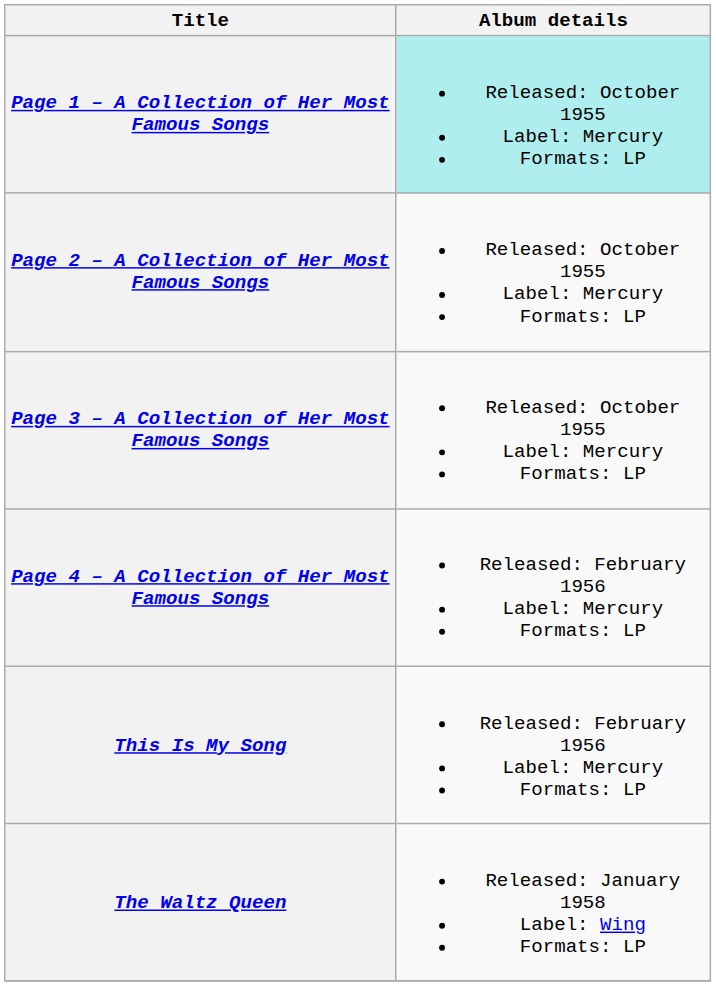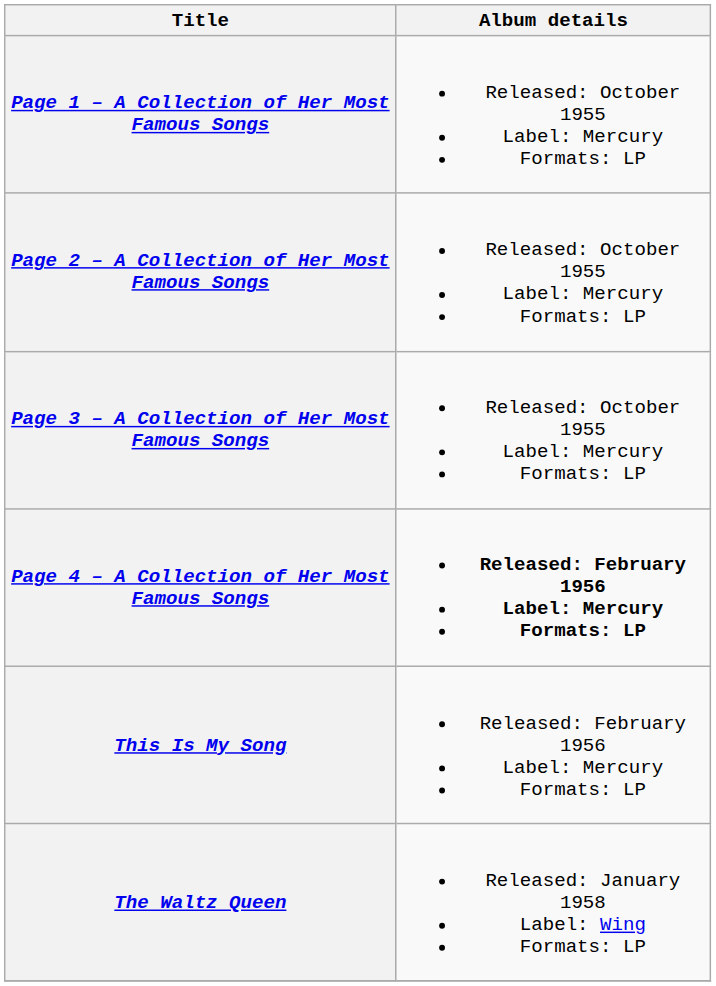(553, 126) paleturquoise background -> (553, 126) no background
(553, 598) normal -> (553, 598) bold
